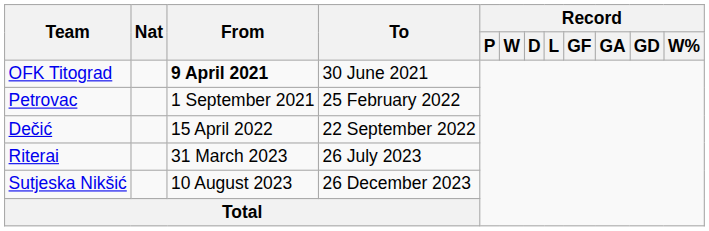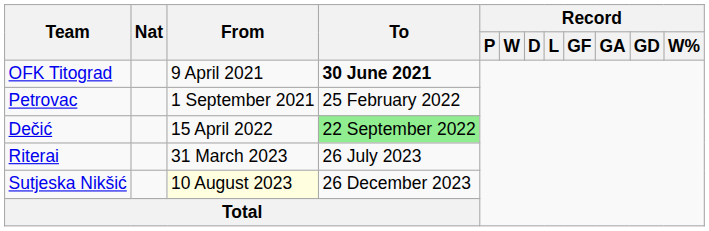(220, 73) bold -> (217, 73) normal
(375, 73) normal -> (377, 73) bold
(399, 128) no background -> (399, 128) lightgreen background
(232, 184) no background -> (232, 184) lightyellow background
